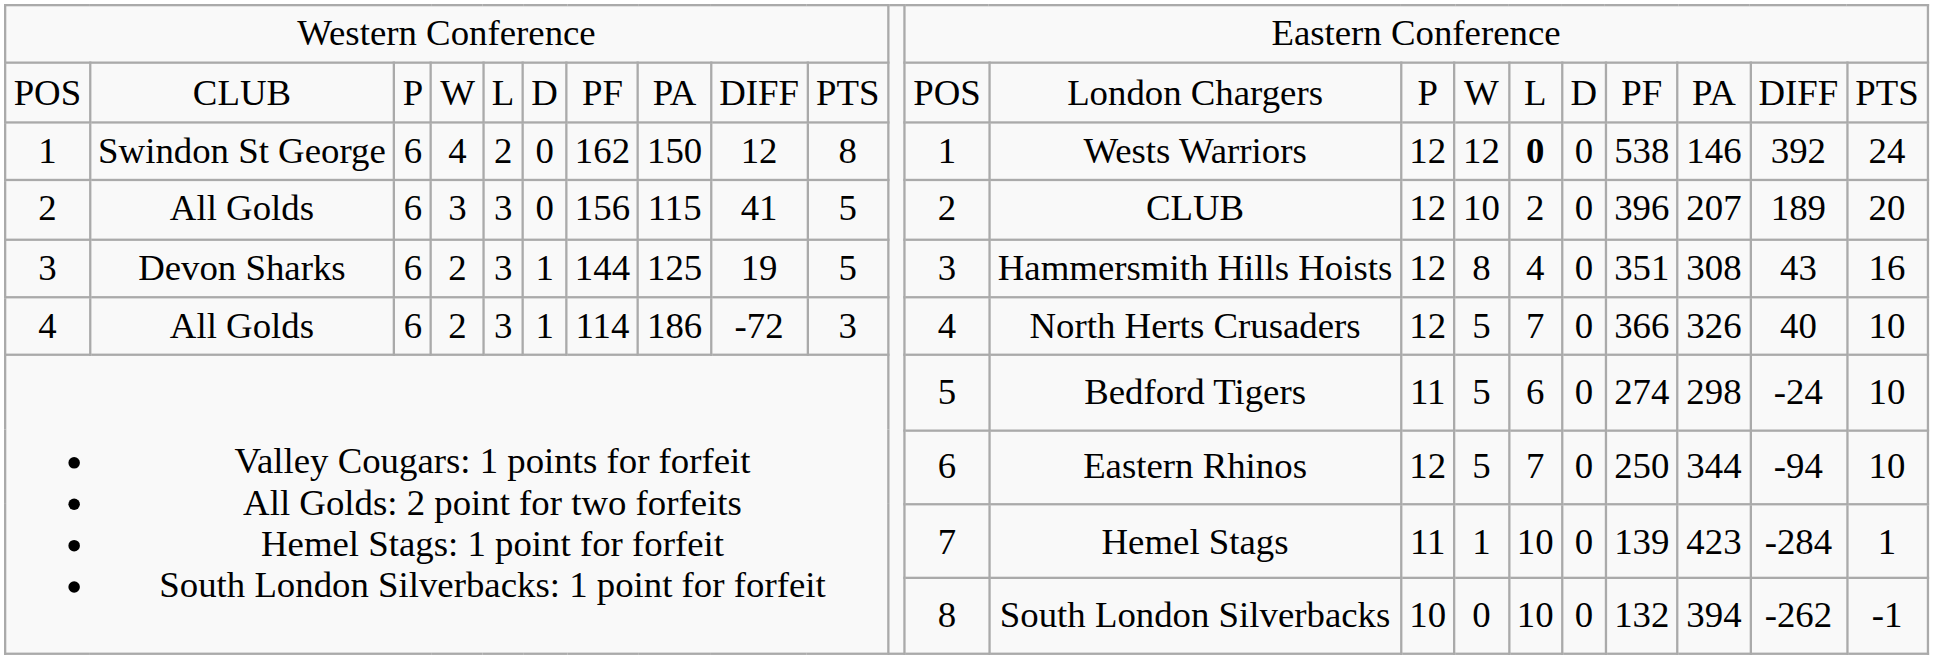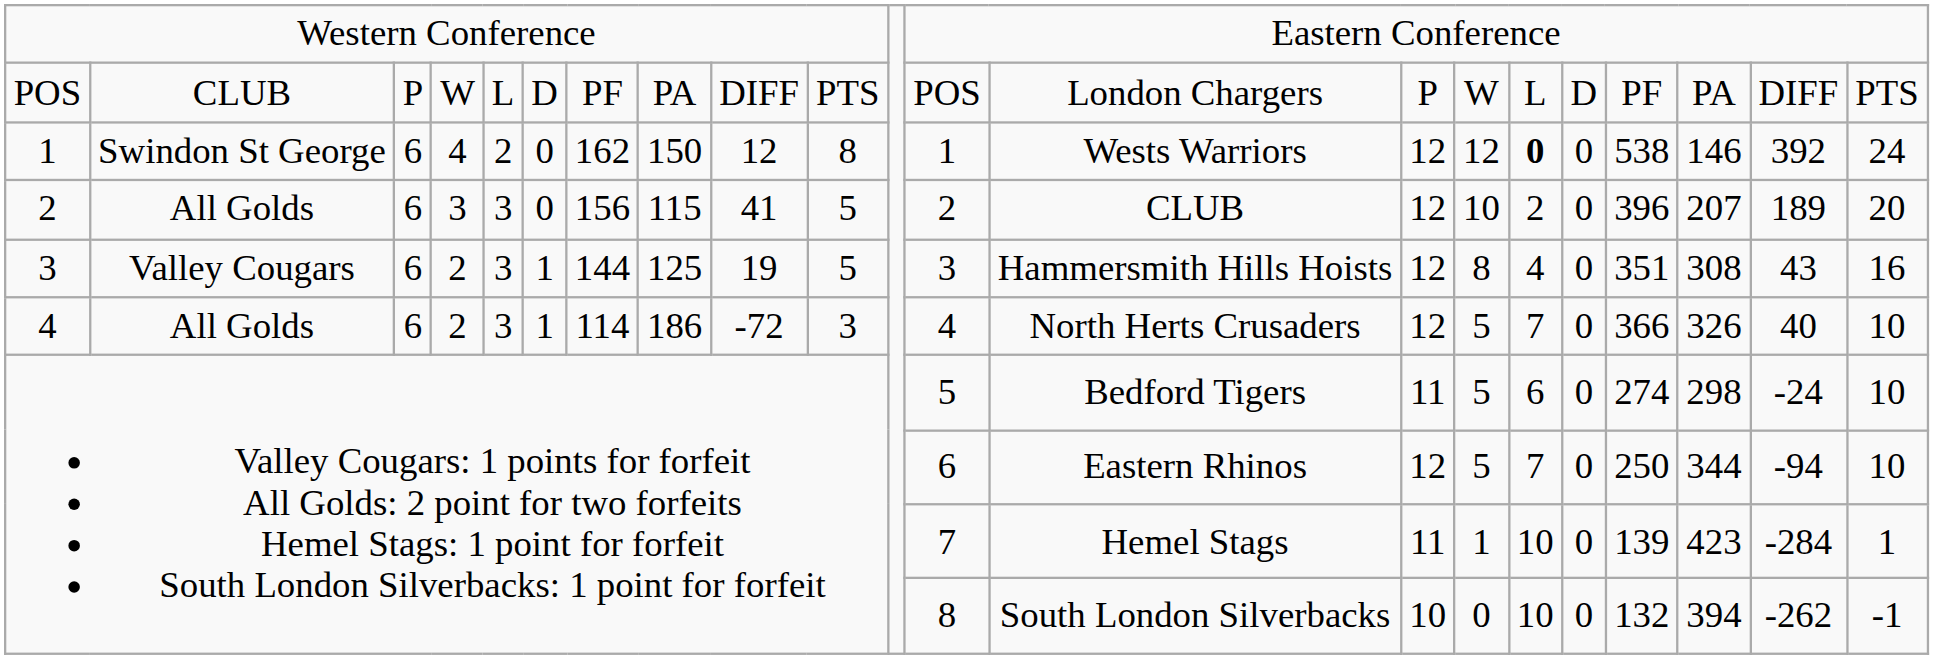(242, 267) Devon Sharks -> (242, 267) Valley Cougars
